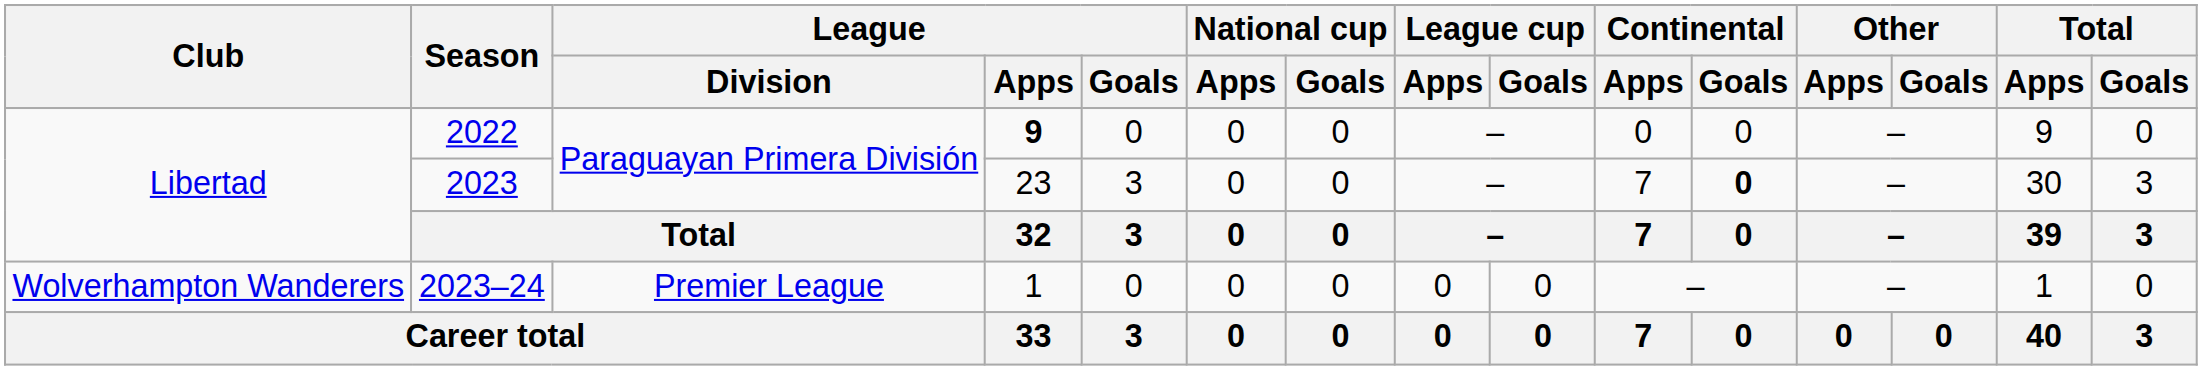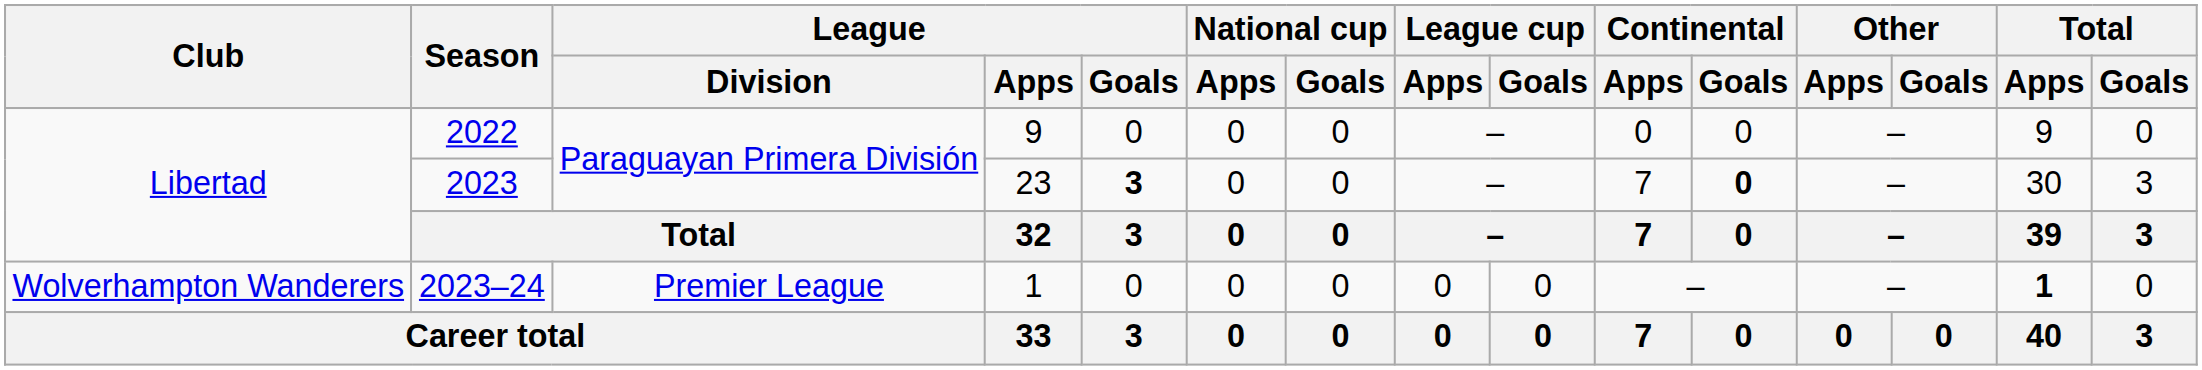(1034, 132) bold -> (1034, 132) normal
(1134, 183) normal -> (1134, 183) bold
(2044, 286) normal -> (2044, 286) bold
